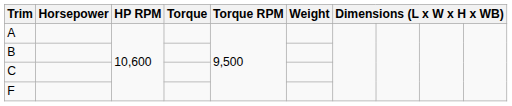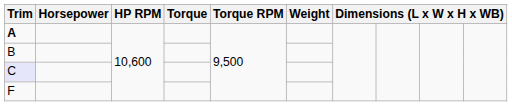(11, 33) normal -> (12, 33) bold
(12, 71) no background -> (12, 71) lavender background
